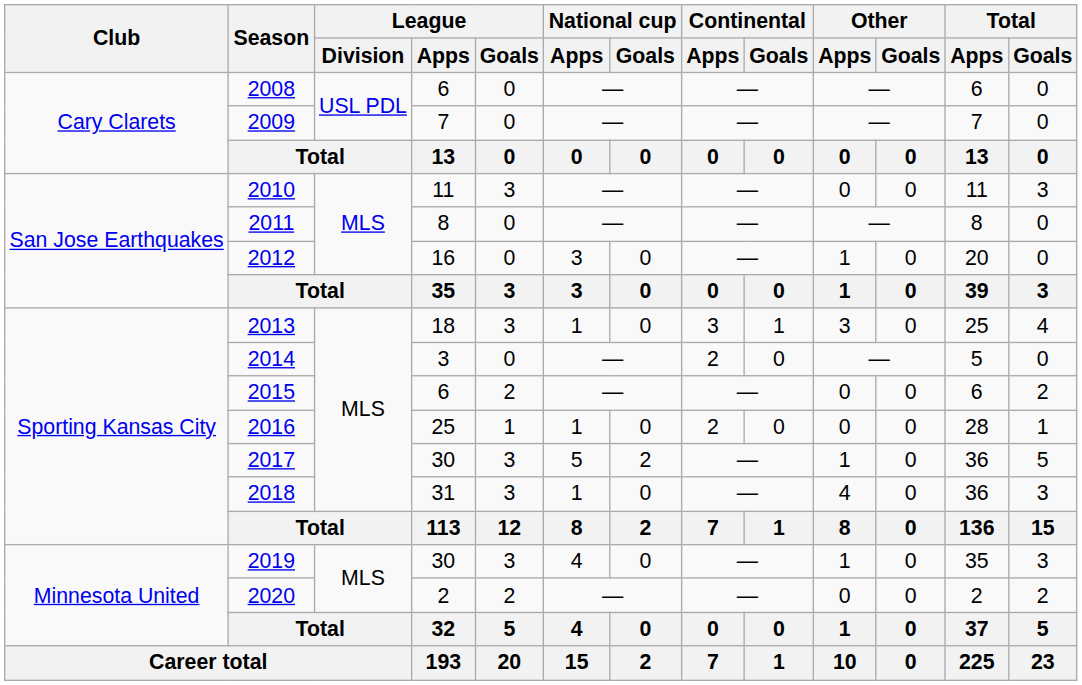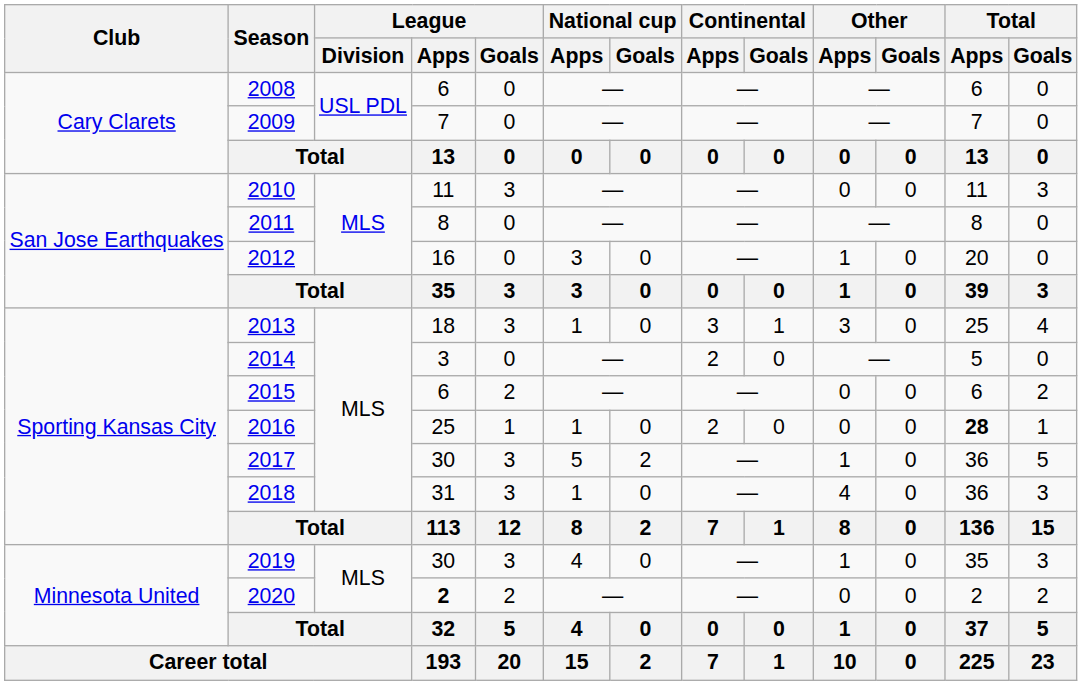(977, 426) normal -> (977, 426) bold
(443, 595) normal -> (443, 595) bold
